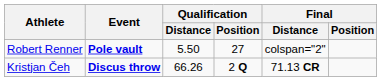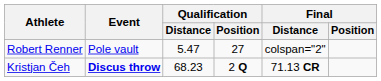(115, 49) bold -> (113, 49) normal
(188, 49) 5.50 -> (188, 49) 5.47
(188, 67) 66.26 -> (188, 67) 68.23
